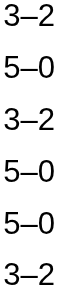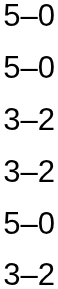(29, 15) 3–2 -> (29, 15) 5–0
(29, 171) 5–0 -> (29, 171) 3–2
